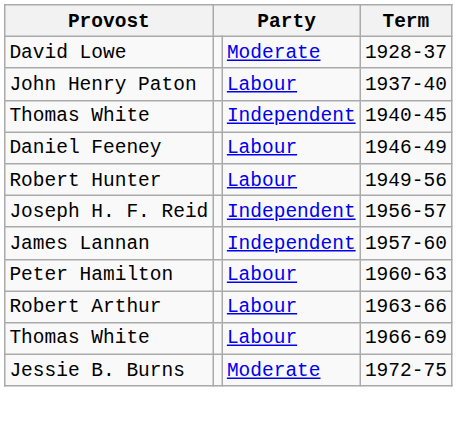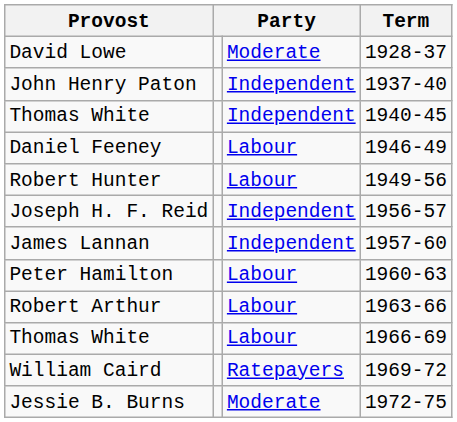(262, 84) Labour -> (291, 84) Independent
+ row: (85, 370)
